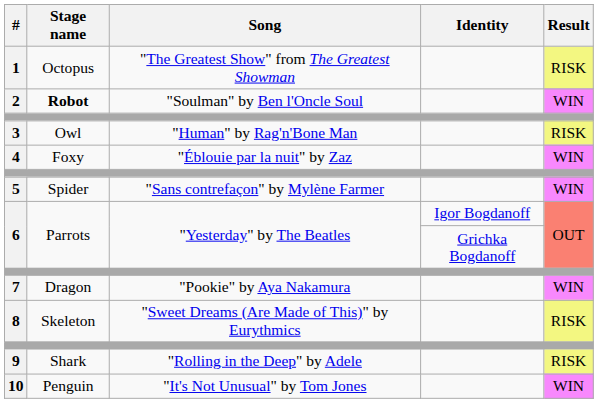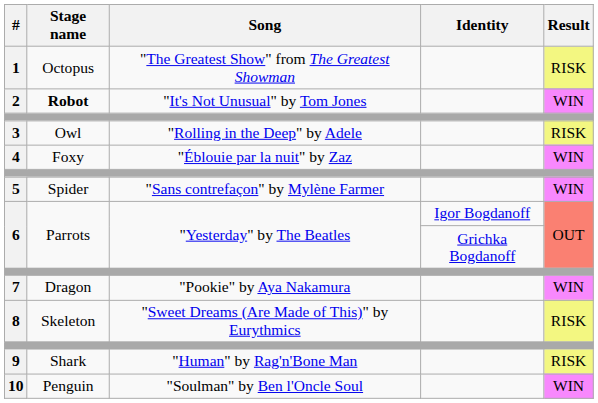(265, 100) "Soulman" by Ben l'Oncle Soul -> (265, 100) "It's Not Unusual" by Tom Jones
(265, 132) "Human" by Rag'n'Bone Man -> (265, 132) "Rolling in the Deep" by Adele
(265, 361) "Rolling in the Deep" by Adele -> (265, 361) "Human" by Rag'n'Bone Man
(265, 386) "It's Not Unusual" by Tom Jones -> (265, 386) "Soulman" by Ben l'Oncle Soul
